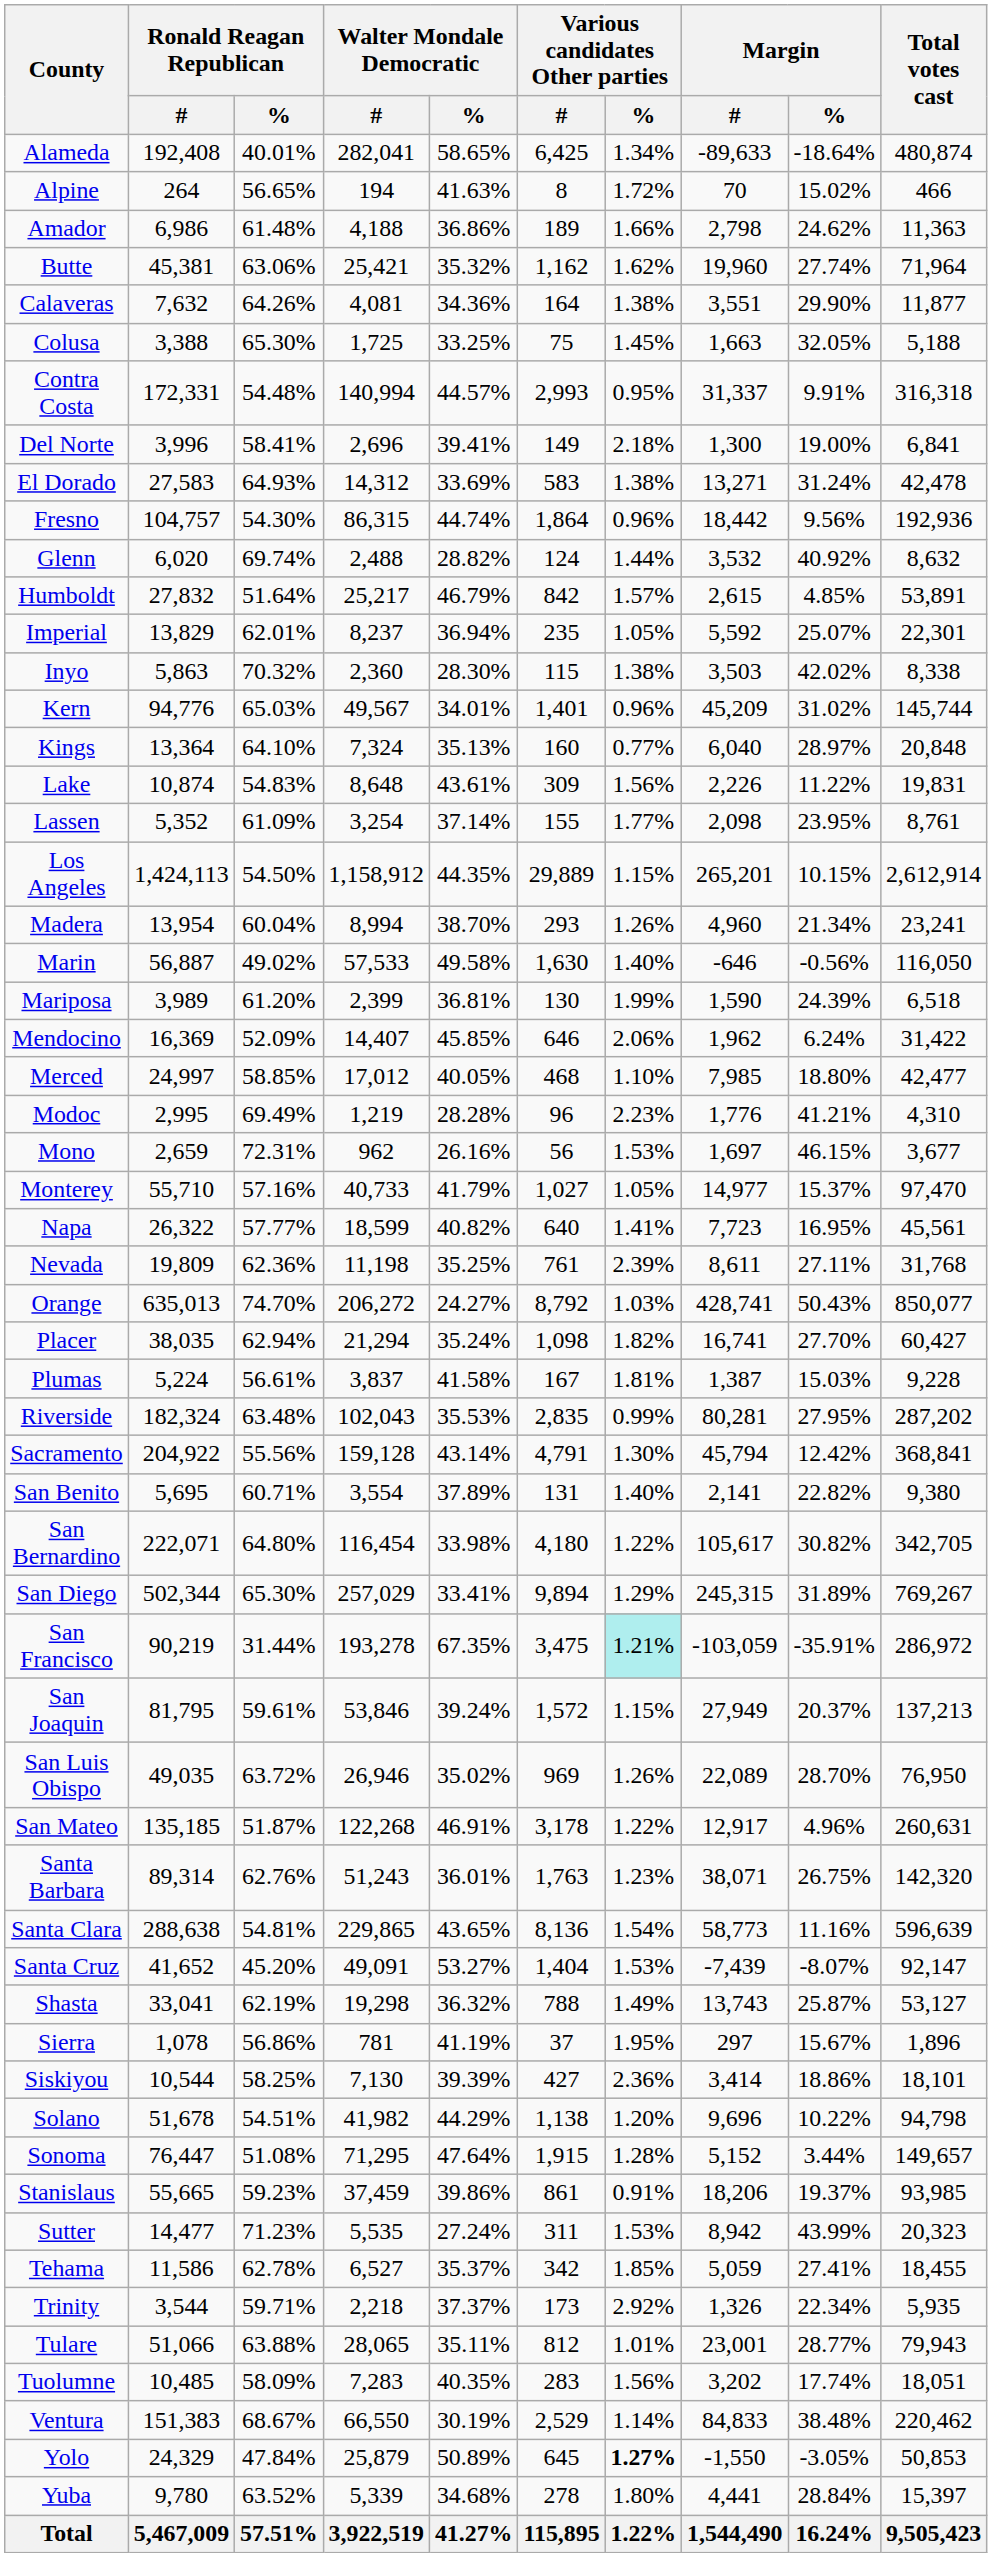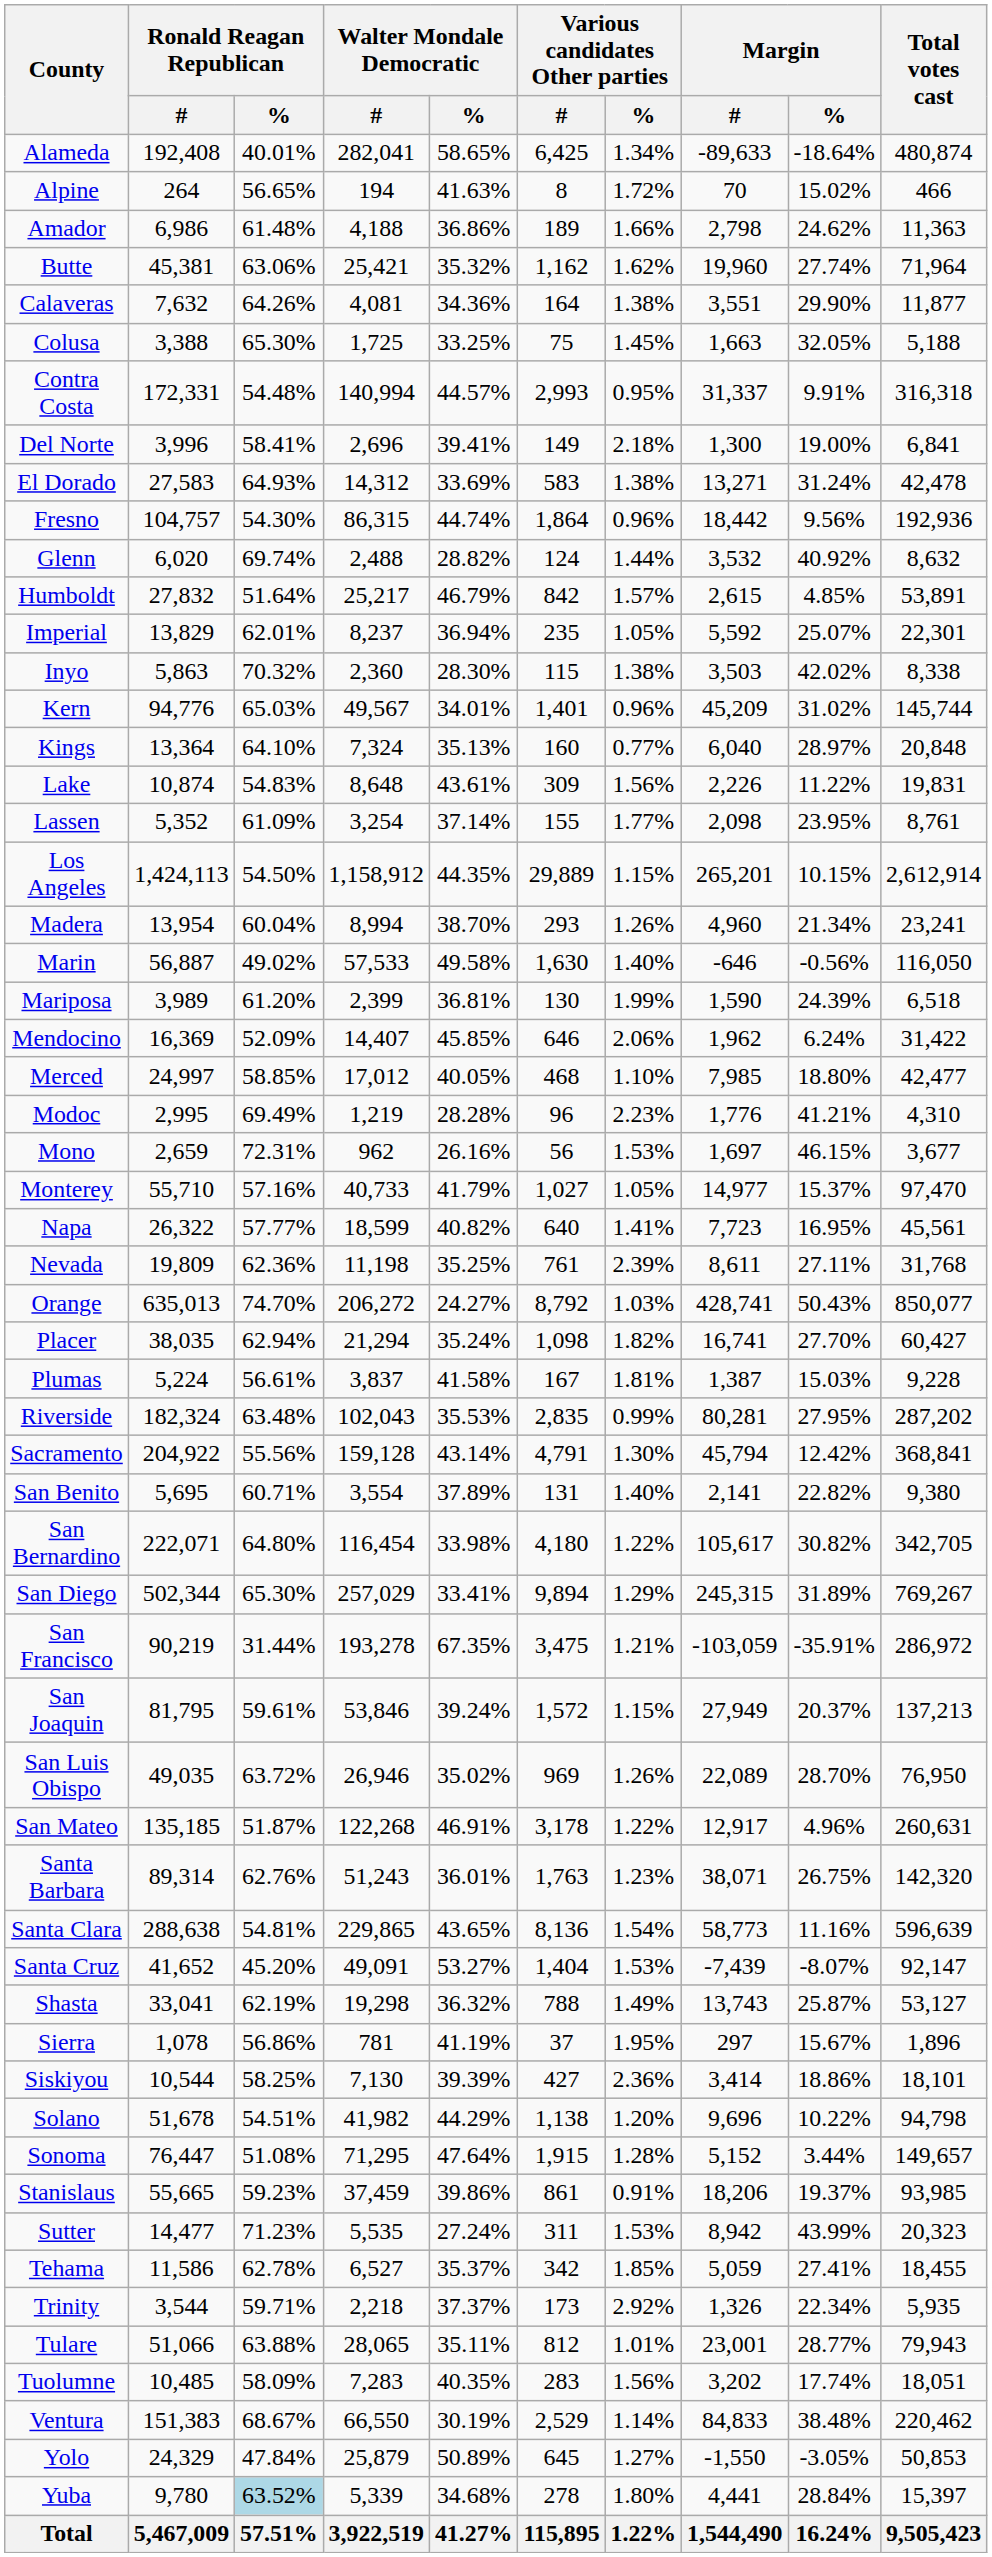(643, 1645) paleturquoise background -> (643, 1645) no background
(643, 2457) bold -> (643, 2457) normal
(279, 2495) no background -> (279, 2495) lightblue background
